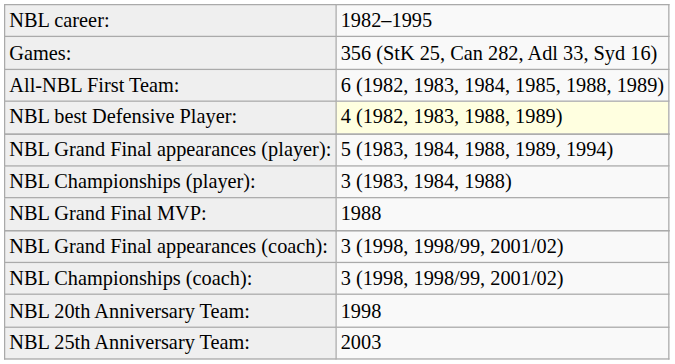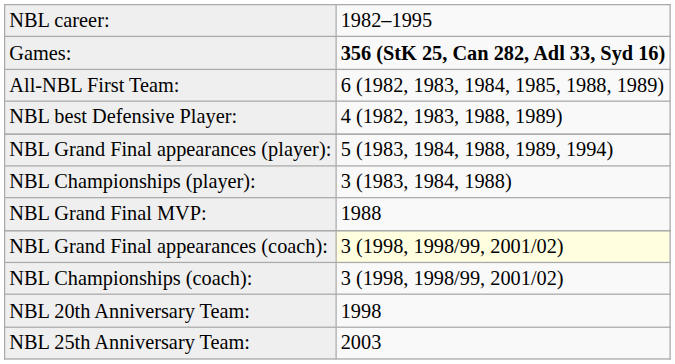(499, 52) normal -> (503, 52) bold
(452, 117) lightyellow background -> (452, 117) no background
(452, 246) no background -> (452, 246) lightyellow background
